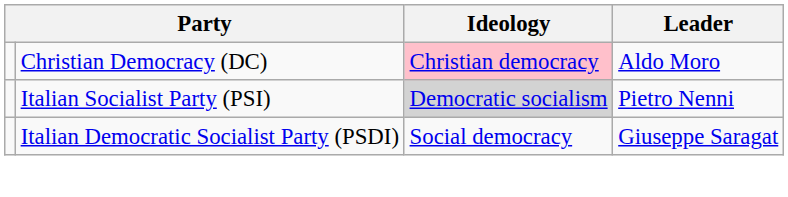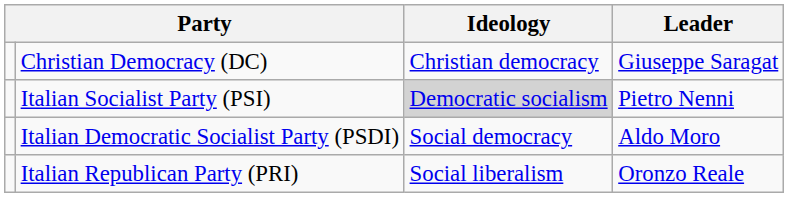(504, 61) pink background -> (504, 61) no background
(669, 61) Aldo Moro -> (698, 61) Giuseppe Saragat
(698, 136) Giuseppe Saragat -> (669, 136) Aldo Moro
+ row: (160, 173)
